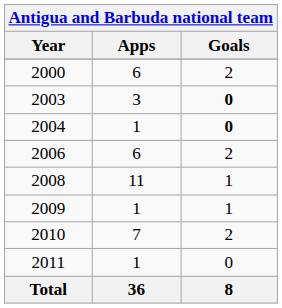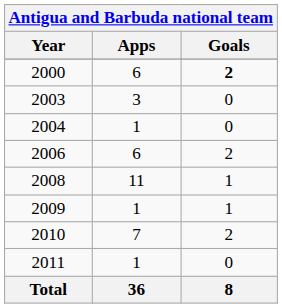(229, 72) normal -> (229, 72) bold
(229, 99) bold -> (229, 99) normal
(229, 126) bold -> (229, 126) normal
